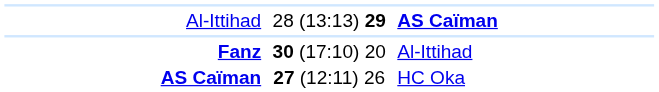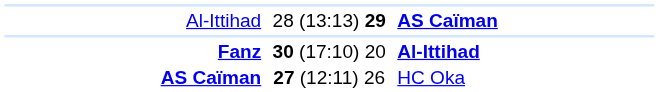(435, 51) normal -> (439, 51) bold
